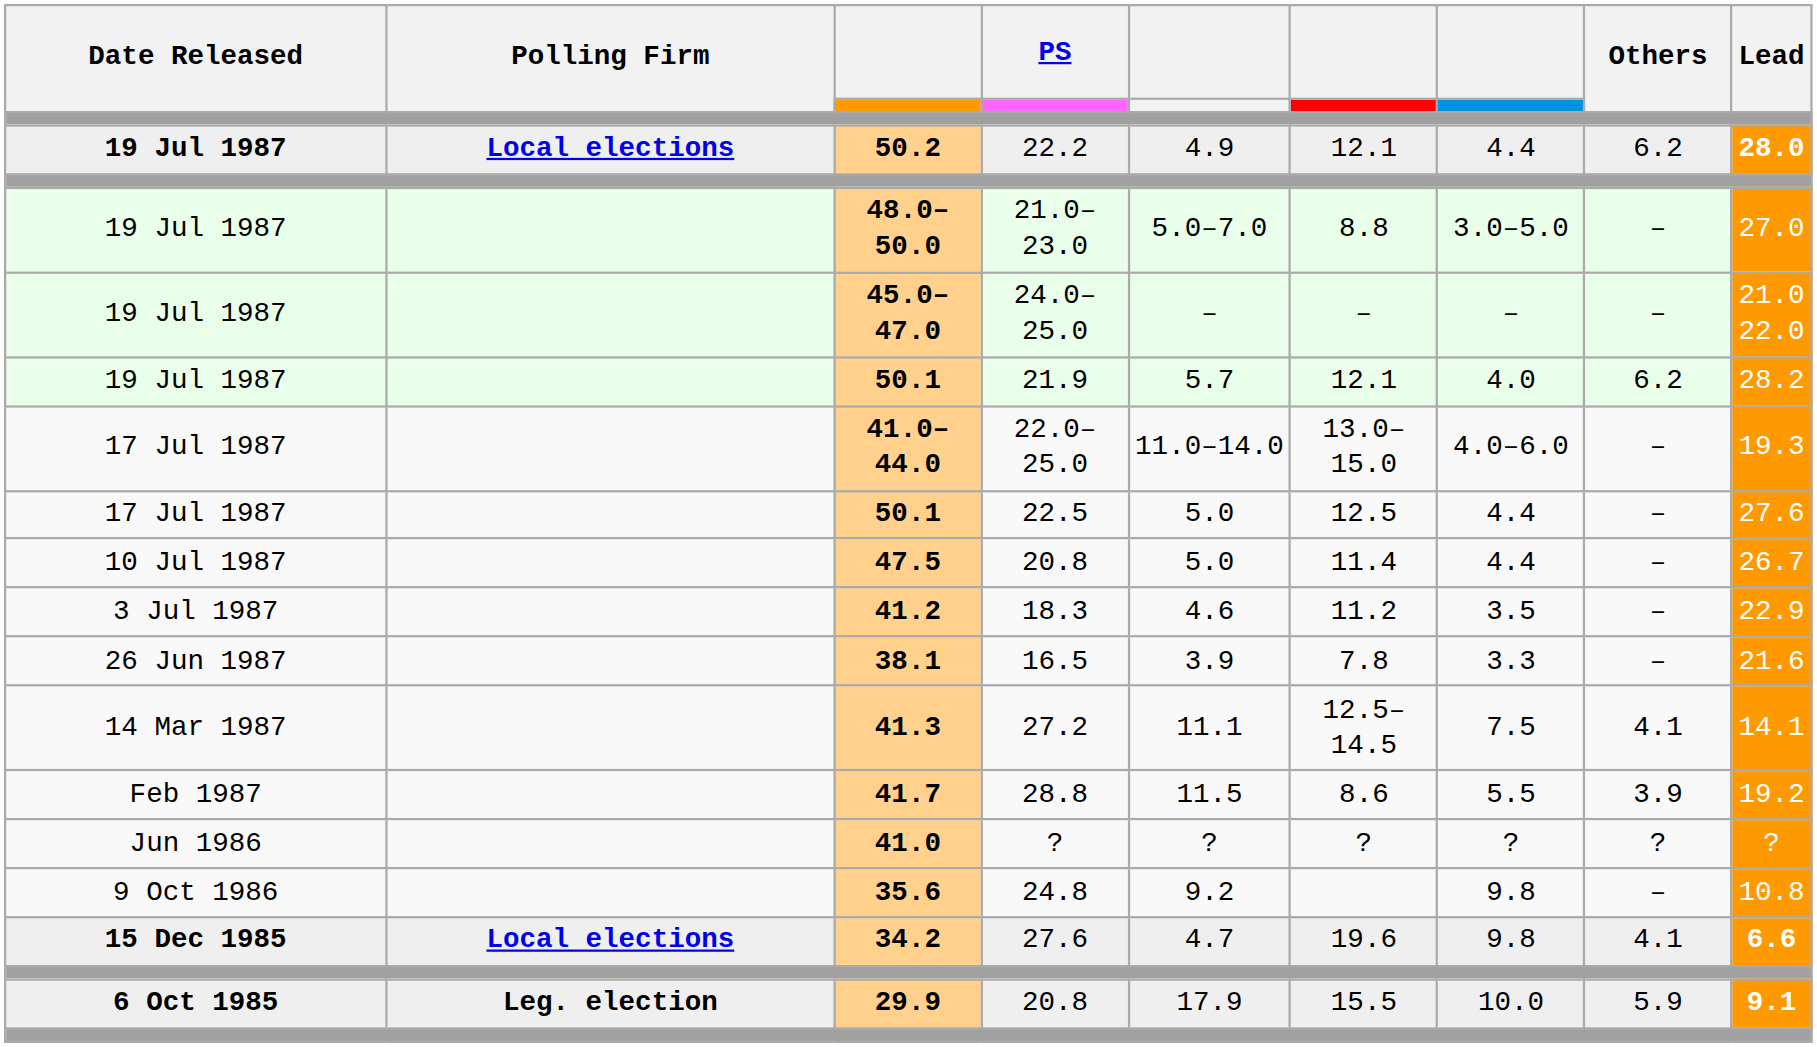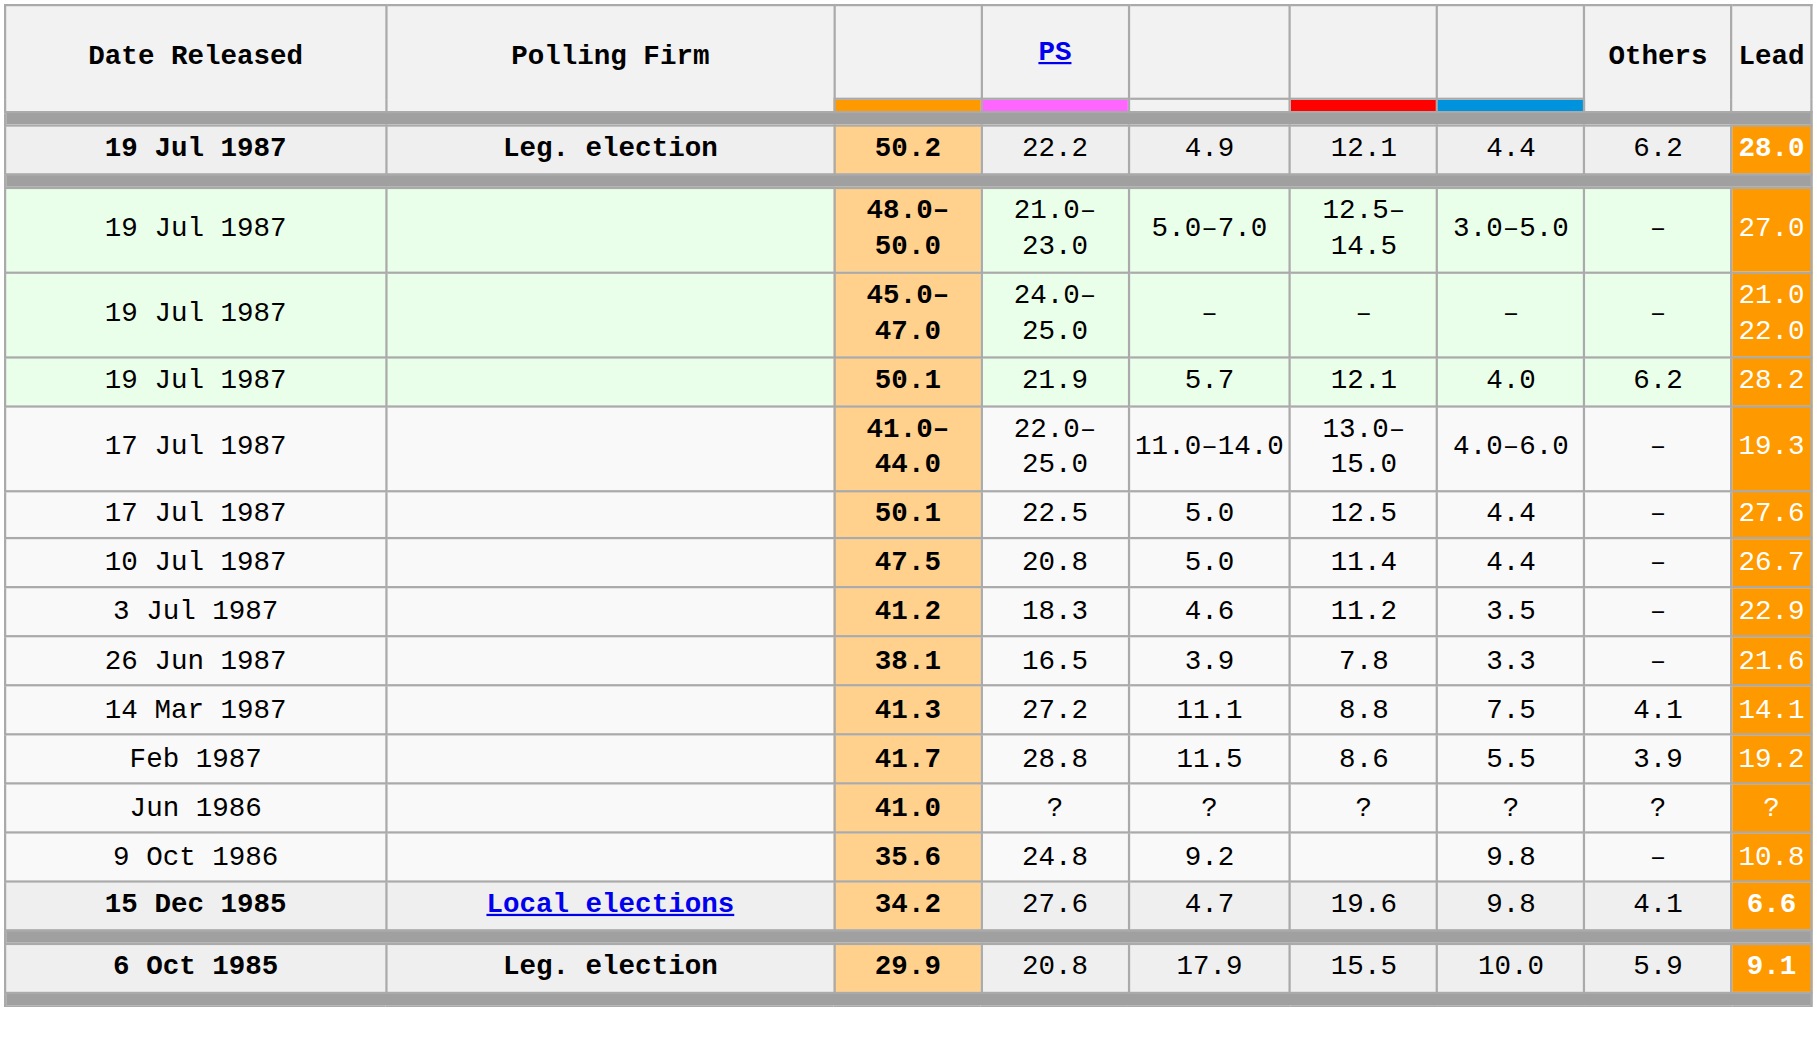(610, 150) Local elections -> (610, 150) Leg. election
(1364, 230) 8.8 -> (1364, 230) 12.5–14.5
(1364, 728) 12.5–14.5 -> (1364, 711) 8.8
